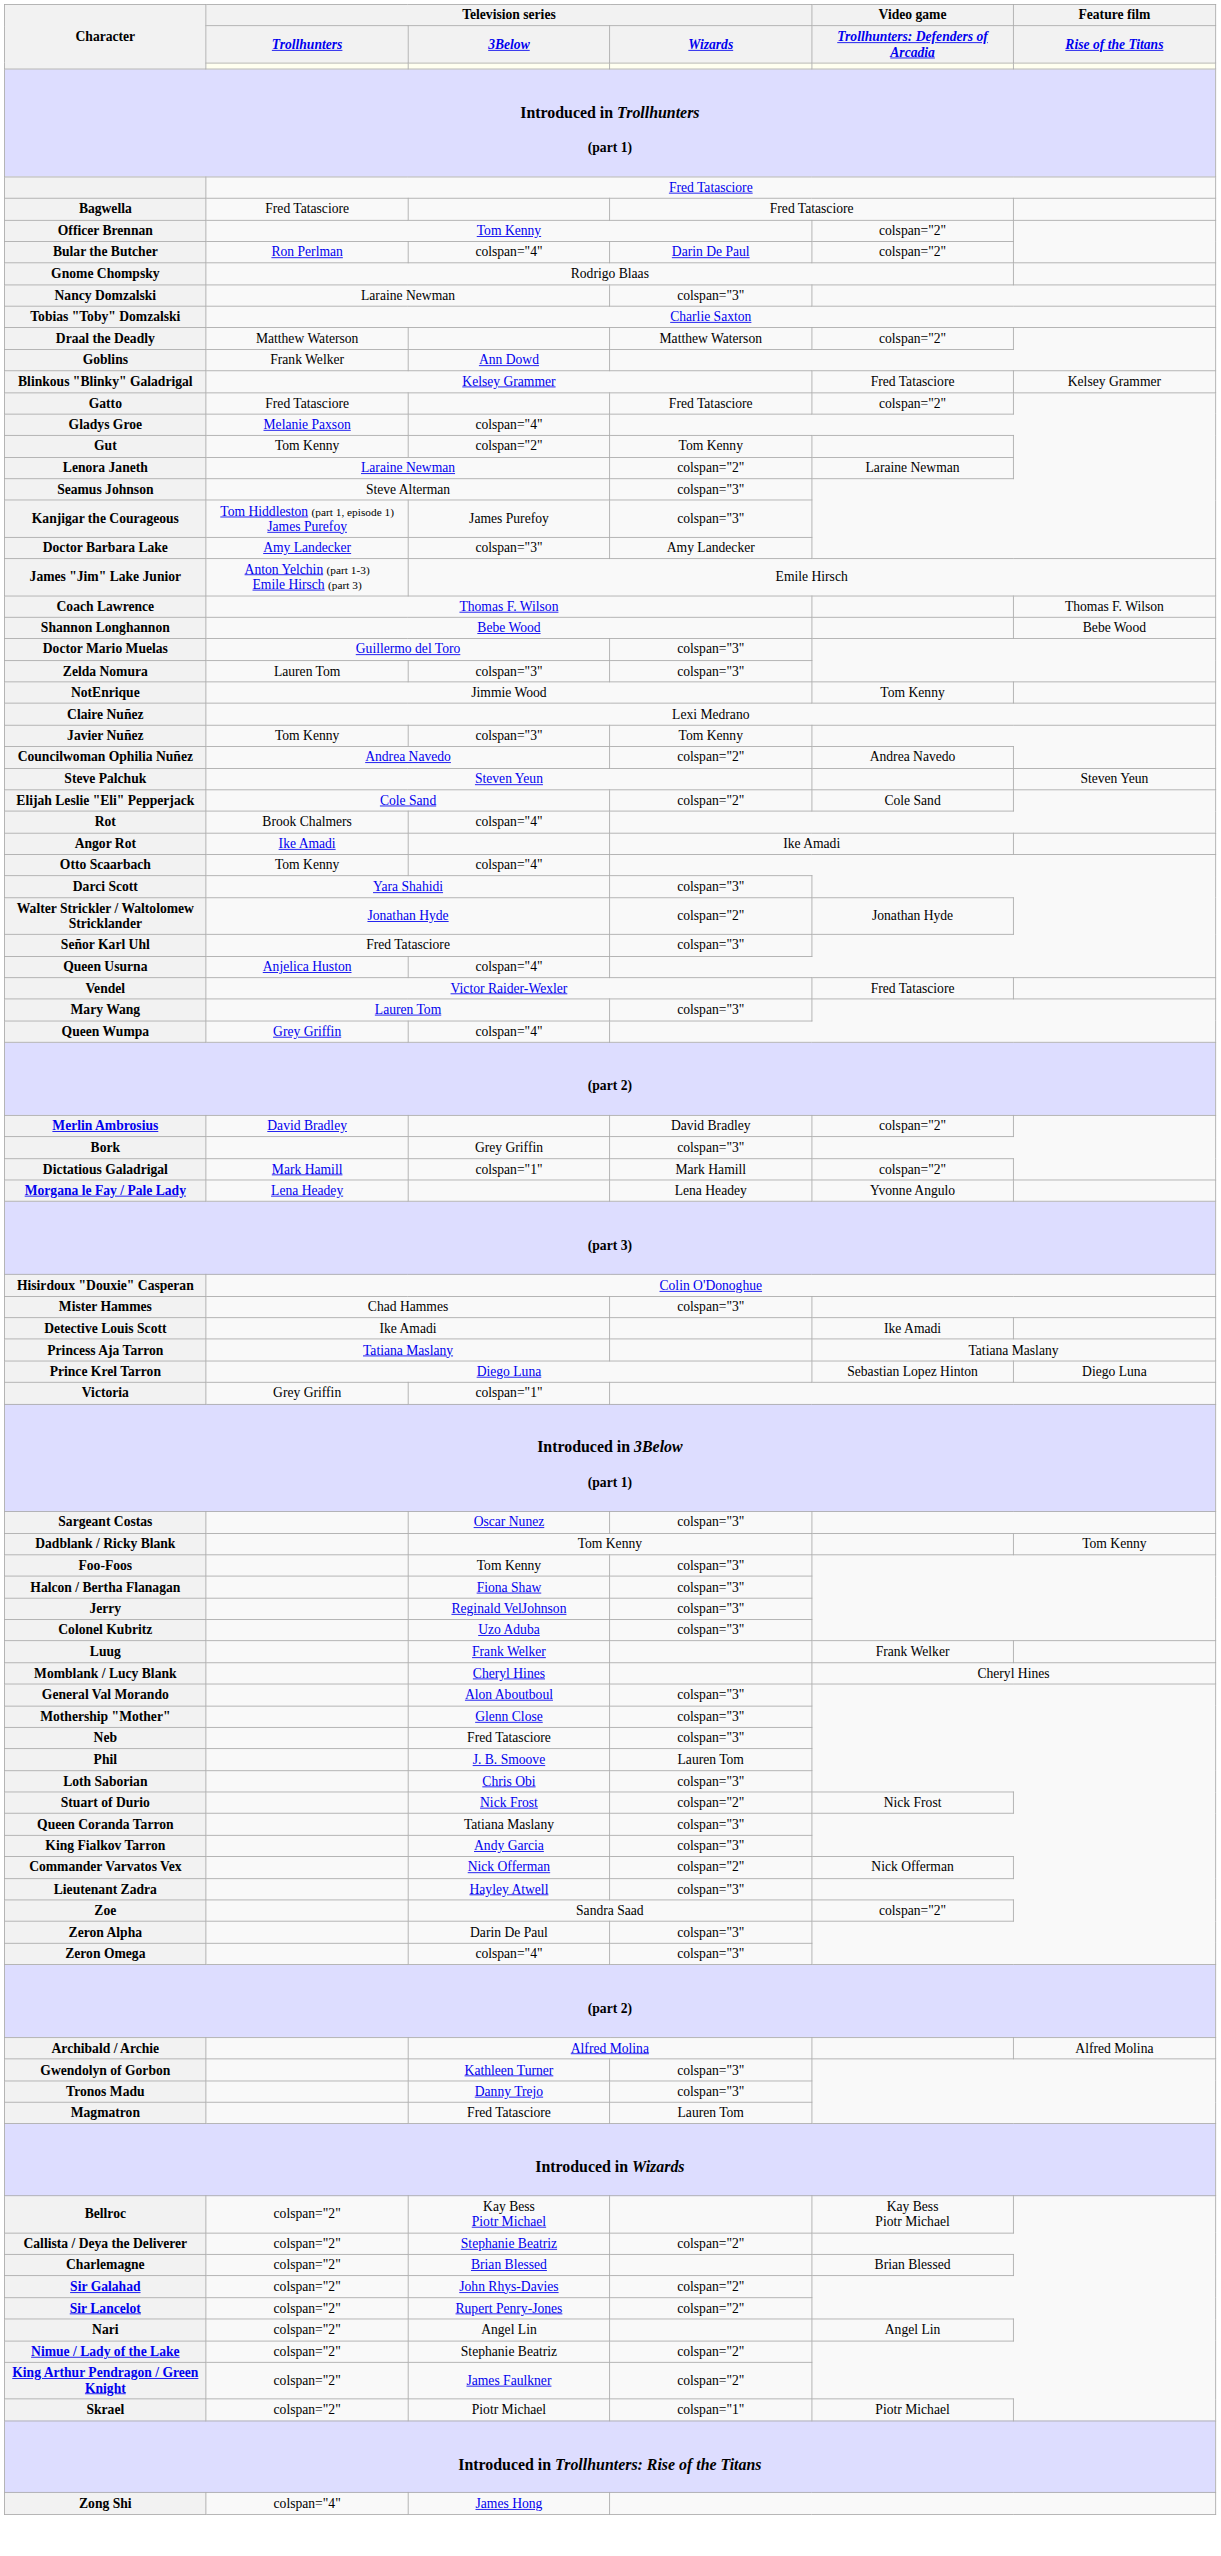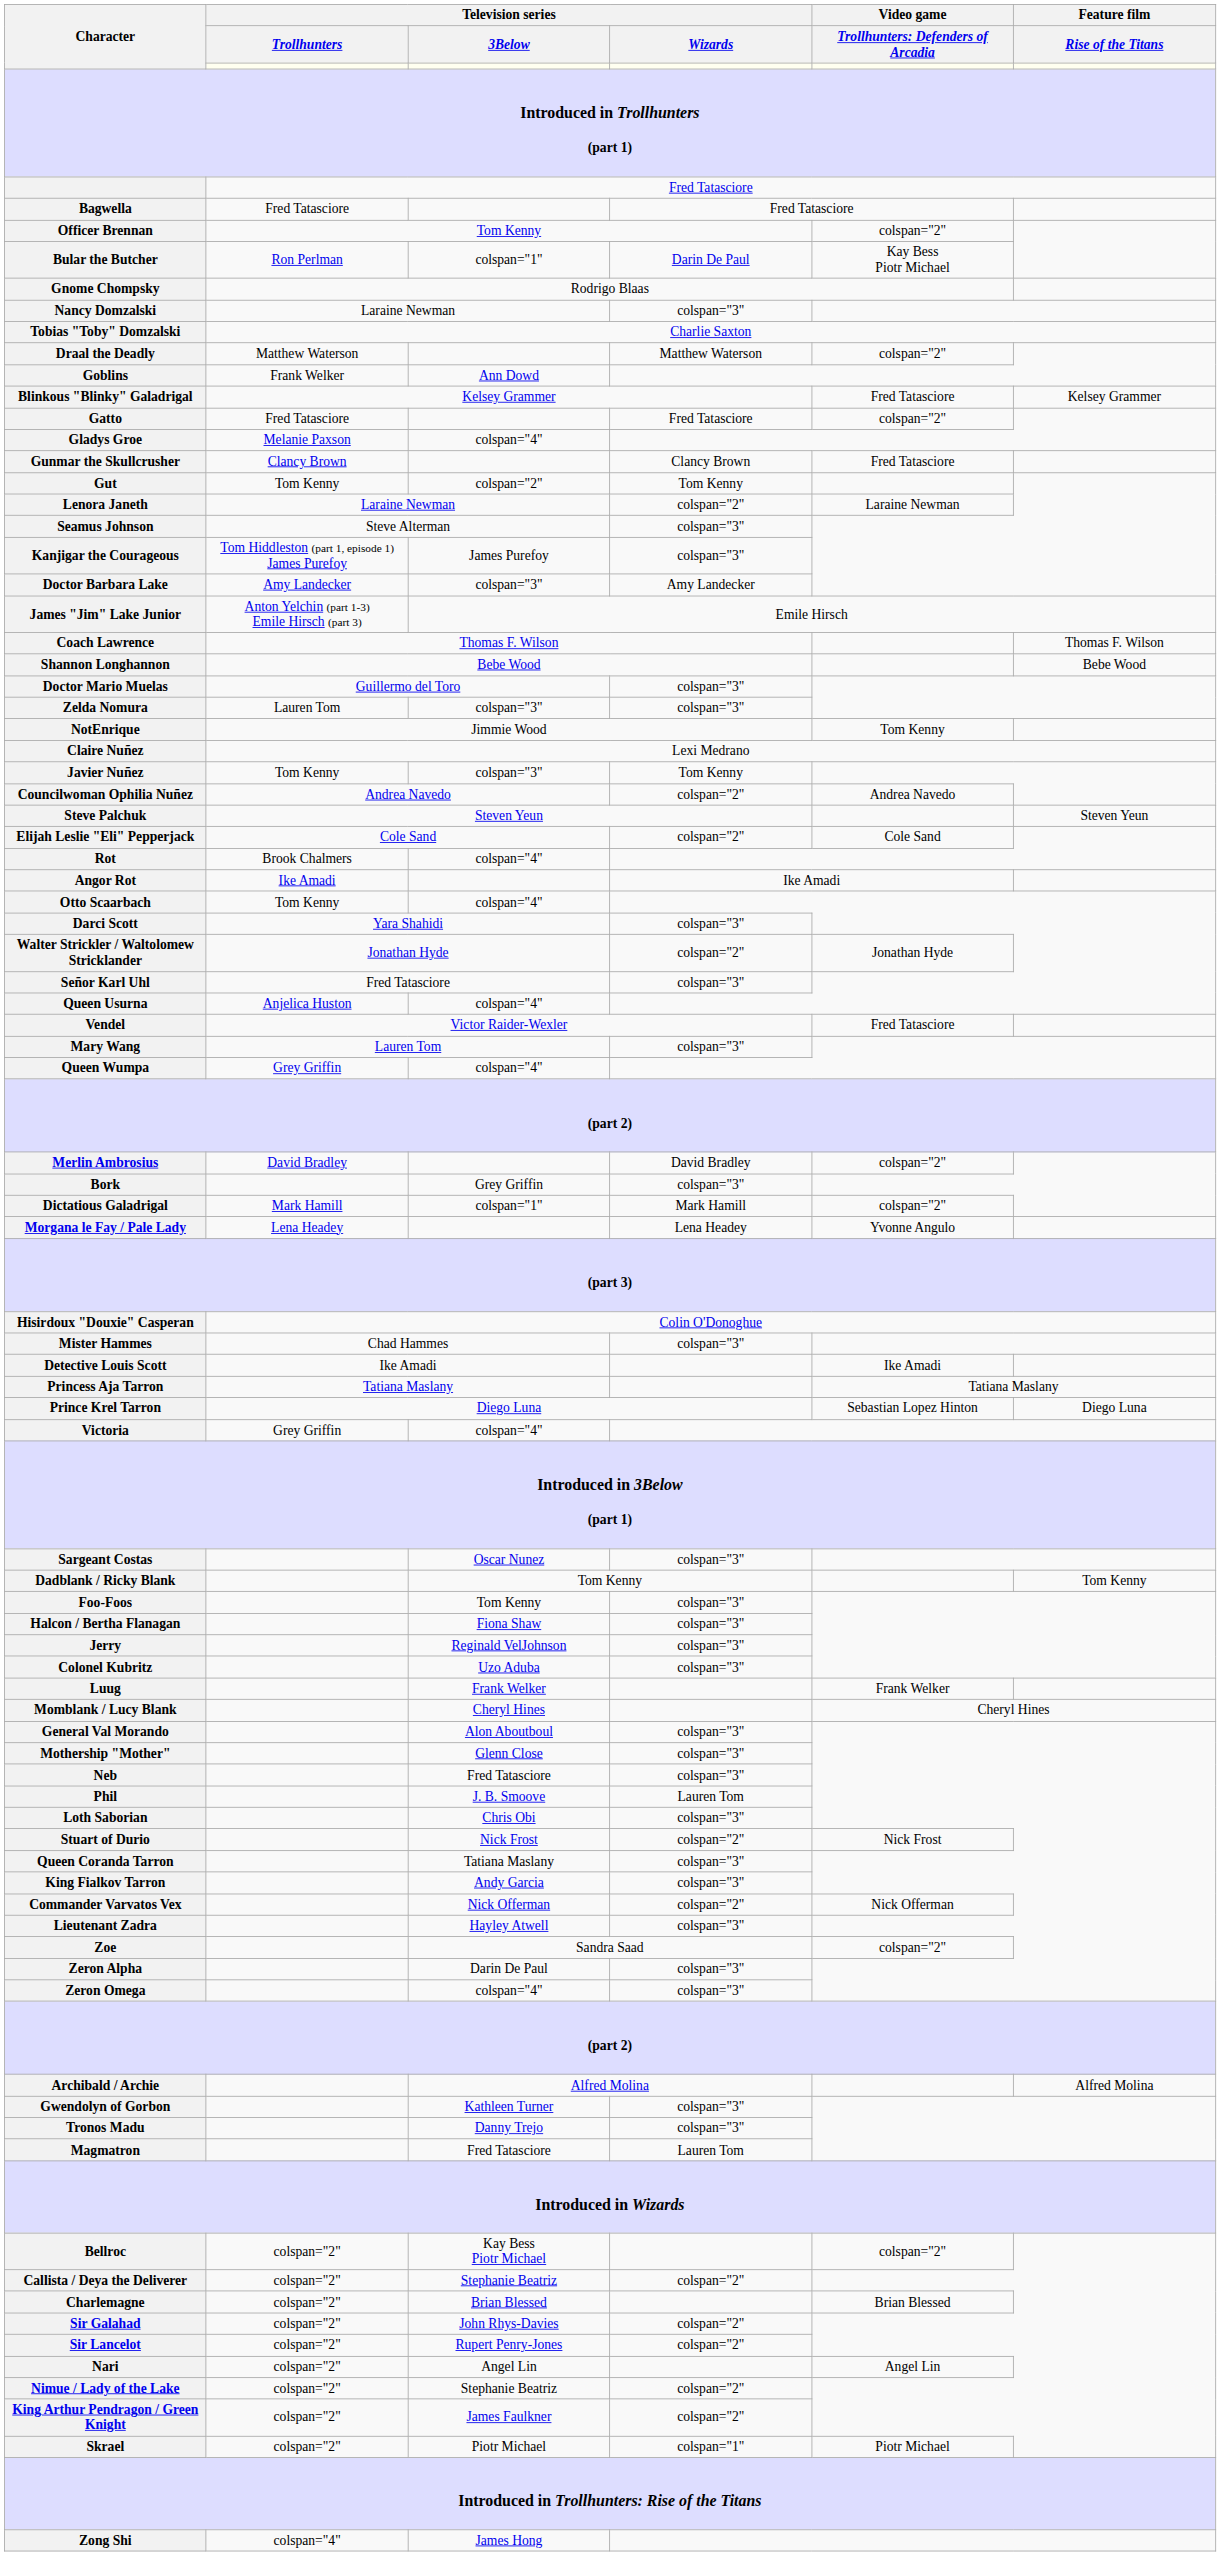(509, 252) colspan="4" -> (509, 259) colspan="1"
(913, 252) colspan="2" -> (913, 259) Kay Bess Piotr Michael
+ row: (105, 461)
(509, 1393) colspan="1" -> (509, 1430) colspan="4"
(913, 2214) Kay Bess Piotr Michael -> (913, 2251) colspan="2"
